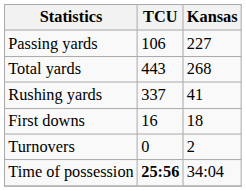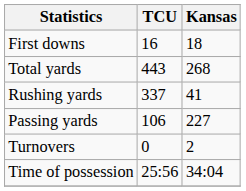rows swapped: (47, 120) <-> (53, 43)
(160, 172) bold -> (160, 172) normal
